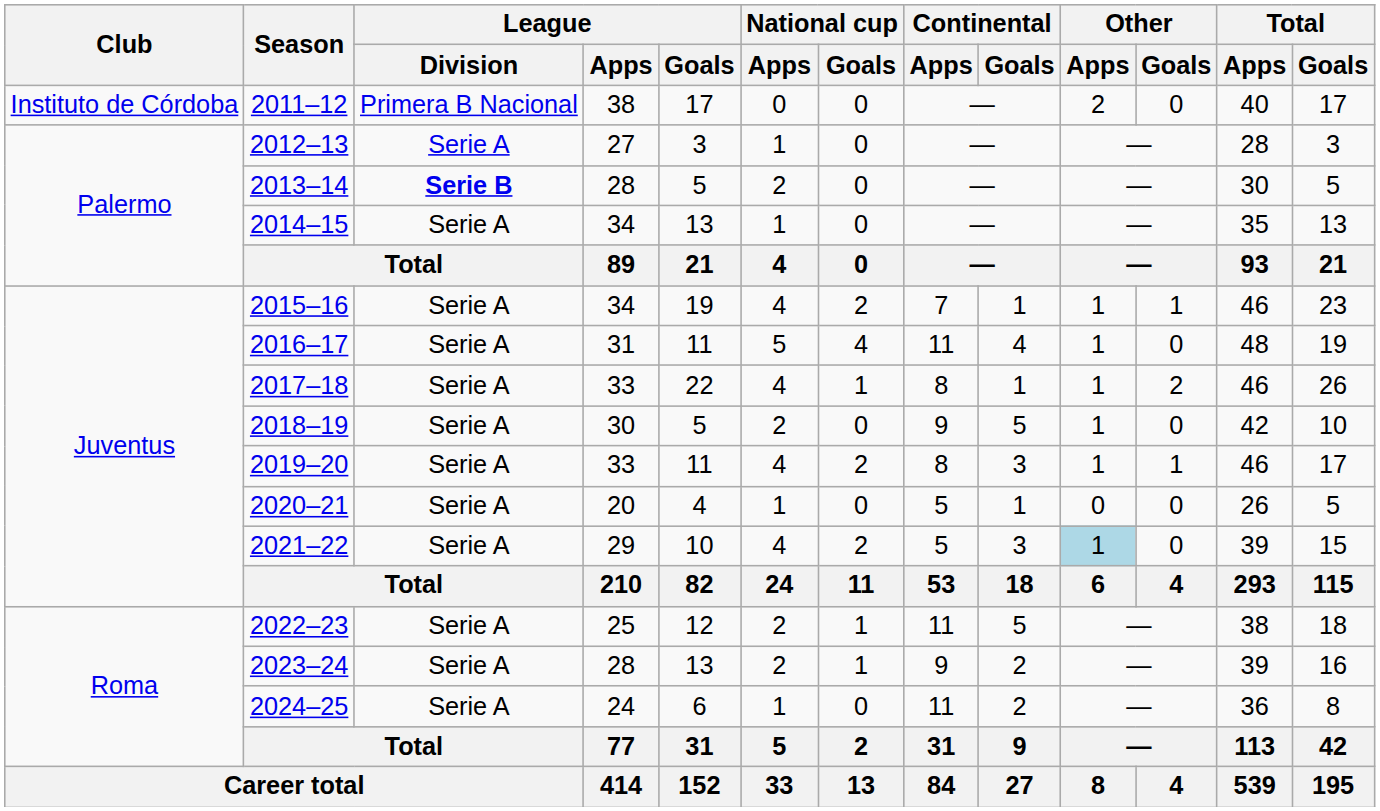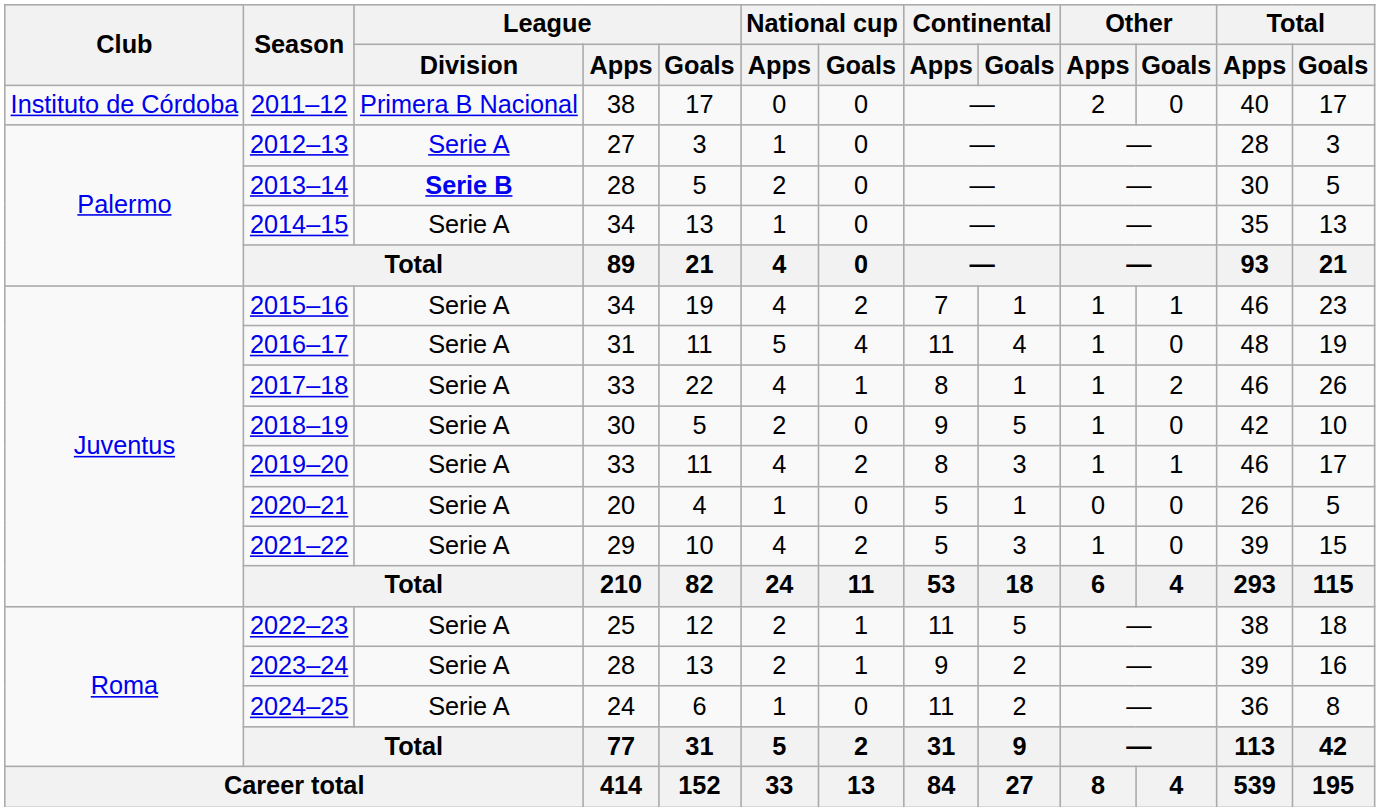(1098, 545) lightblue background -> (1098, 545) no background
